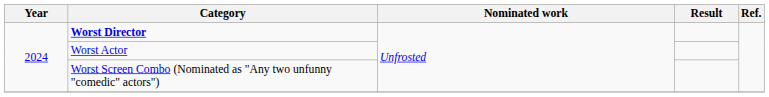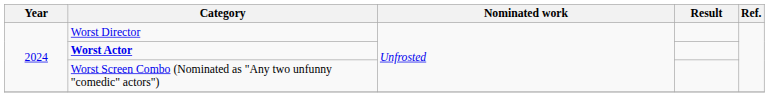(109, 32) bold -> (106, 32) normal
(99, 50) normal -> (101, 50) bold
